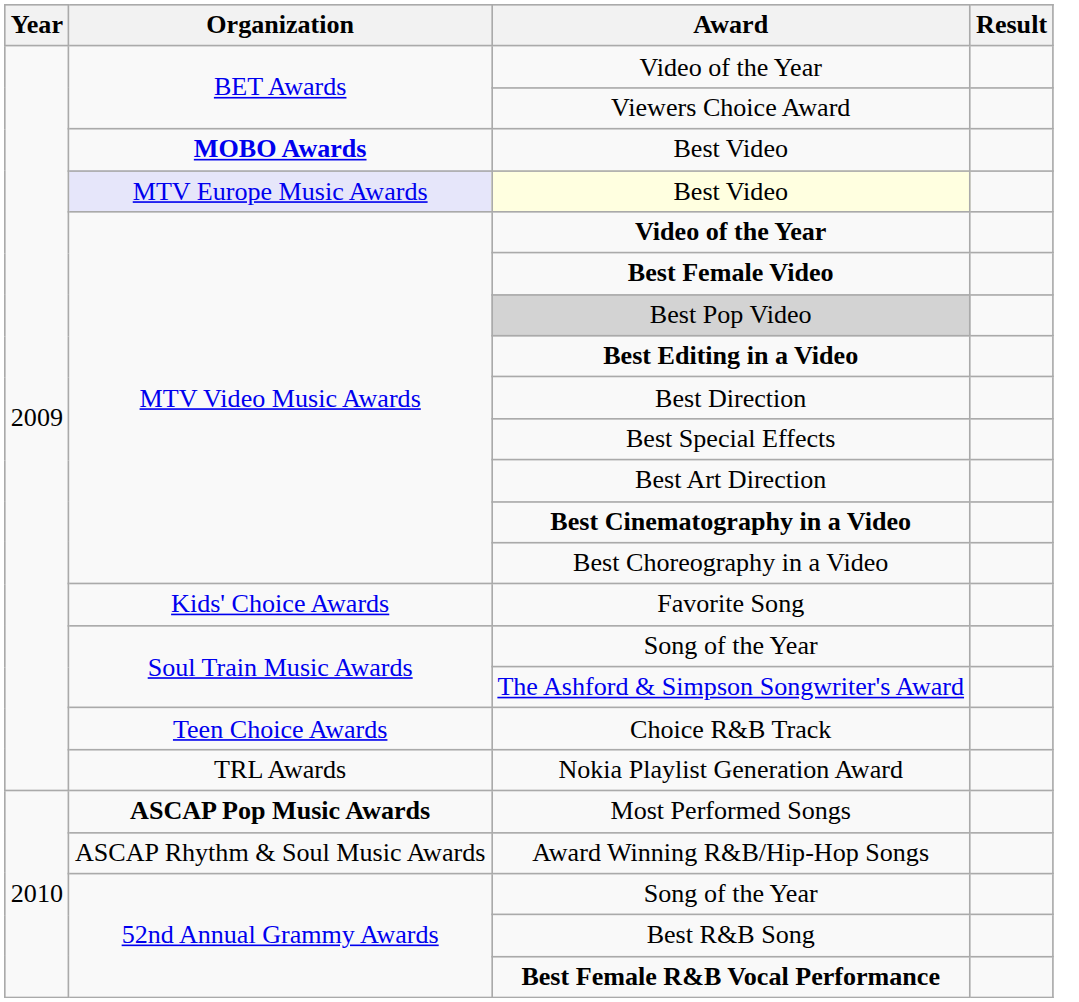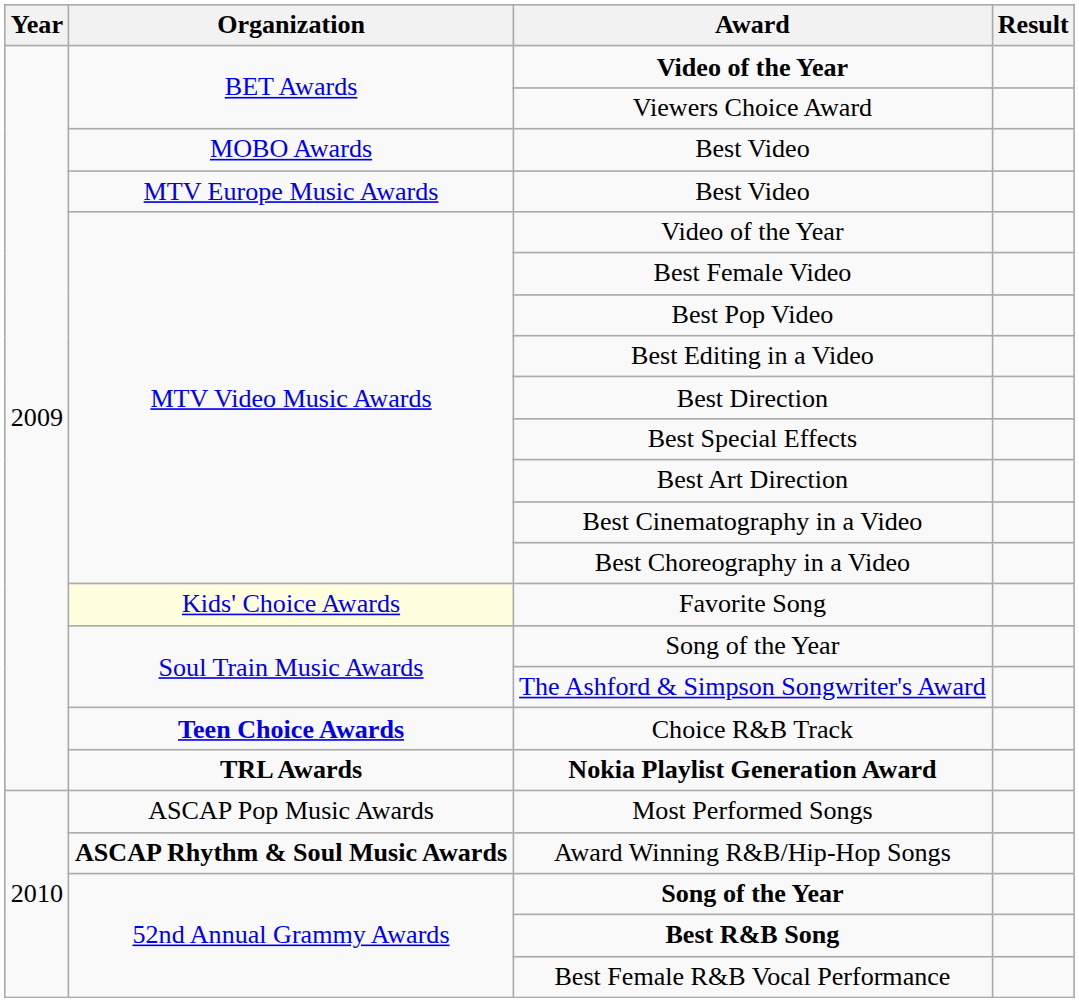(731, 66) normal -> (752, 66) bold
(280, 149) bold -> (291, 149) normal
(280, 190) lavender background -> (291, 190) no background
(731, 190) lightyellow background -> (752, 190) no background
(731, 231) bold -> (752, 231) normal
(731, 273) bold -> (752, 273) normal
(731, 314) lightgrey background -> (752, 314) no background
(731, 356) bold -> (752, 356) normal
(731, 521) bold -> (752, 521) normal
(280, 604) no background -> (291, 604) lightyellow background
(280, 728) normal -> (291, 728) bold
(280, 769) normal -> (291, 769) bold
(731, 769) normal -> (752, 769) bold
(280, 811) bold -> (291, 811) normal
(280, 852) normal -> (291, 852) bold
(731, 893) normal -> (752, 893) bold
(731, 935) normal -> (752, 935) bold
(731, 976) bold -> (752, 976) normal
